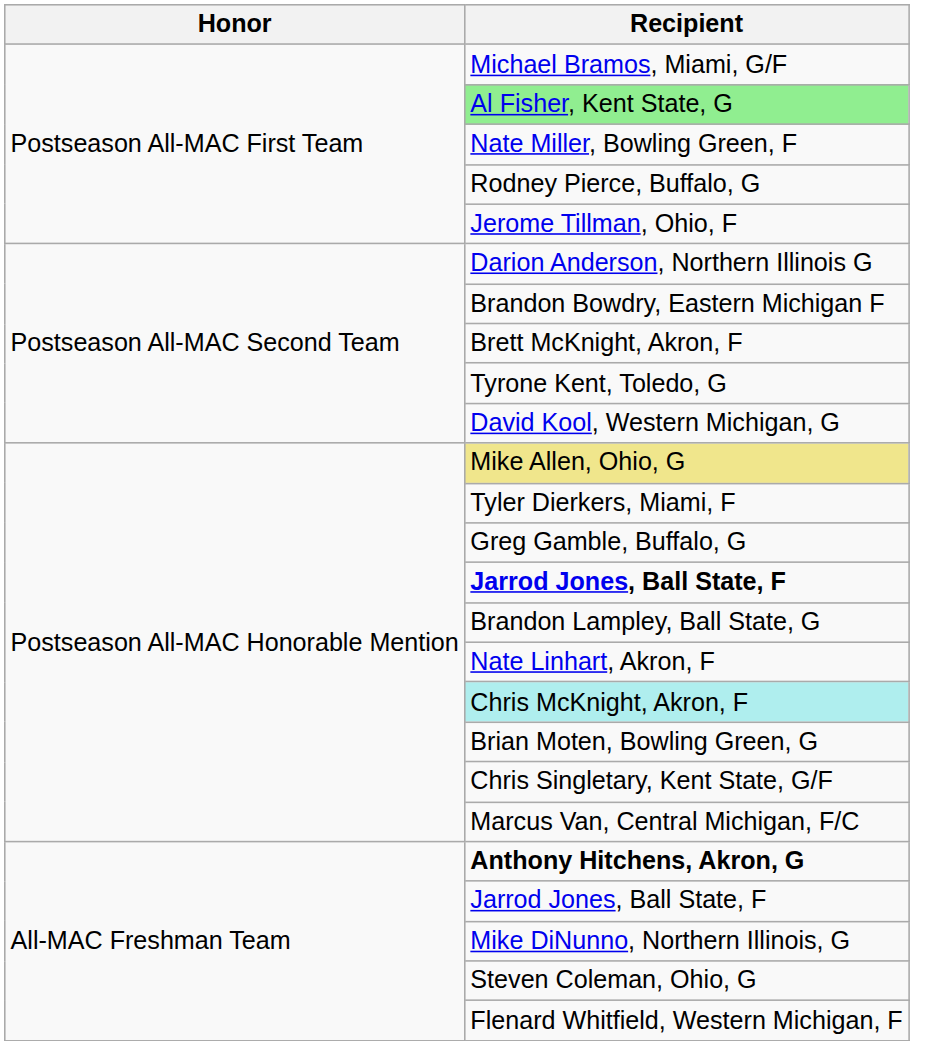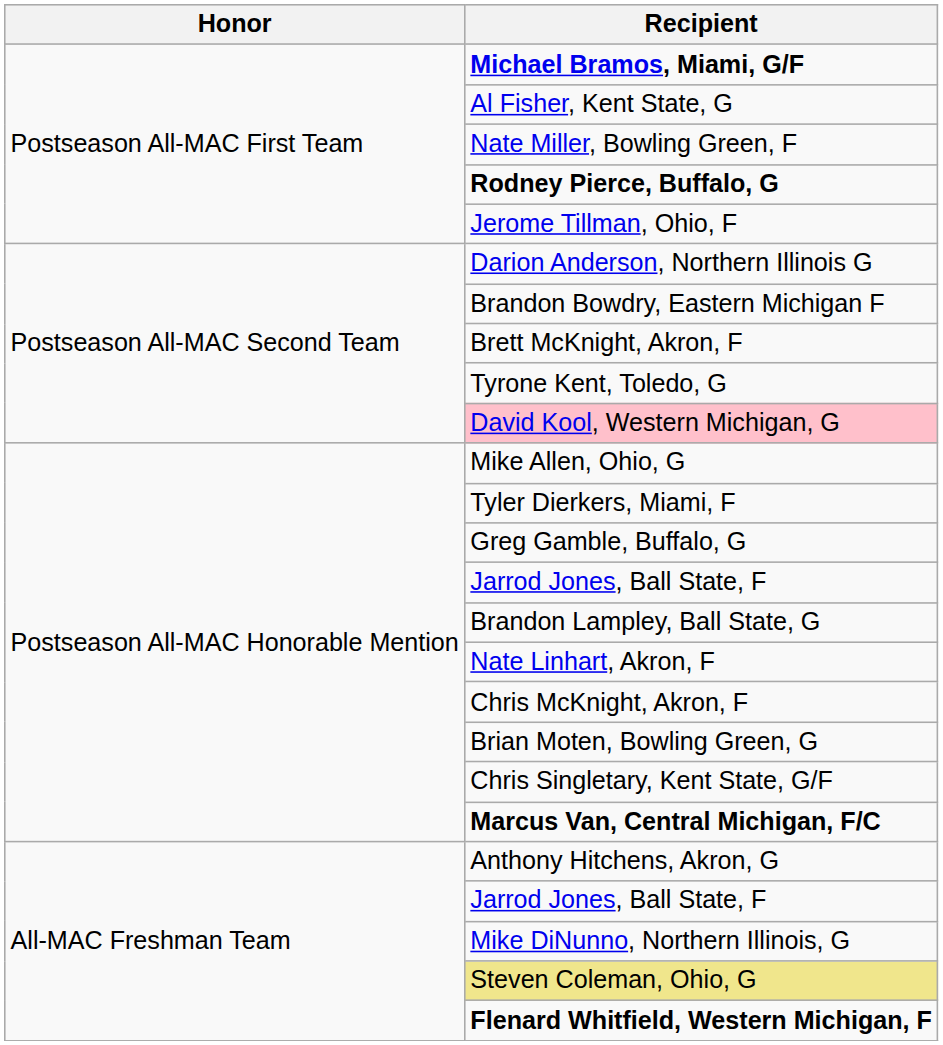(629, 64) normal -> (637, 64) bold
(602, 104) lightgreen background -> (602, 104) no background
(615, 183) normal -> (625, 183) bold
(655, 422) no background -> (655, 422) pink background
(578, 462) khaki background -> (578, 462) no background
(628, 582) bold -> (618, 582) normal
(609, 701) paleturquoise background -> (609, 701) no background
(665, 821) normal -> (676, 821) bold
(637, 861) bold -> (625, 861) normal
(613, 980) no background -> (613, 980) khaki background
(687, 1020) normal -> (701, 1020) bold
